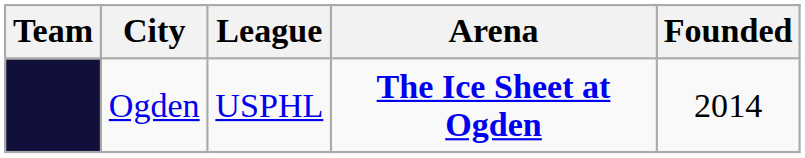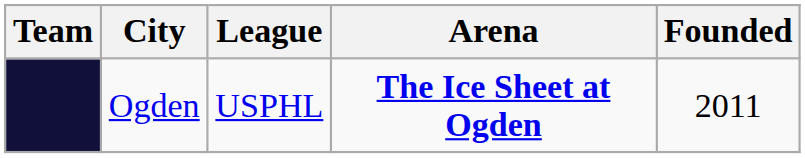(728, 104) 2014 -> (728, 104) 2011
